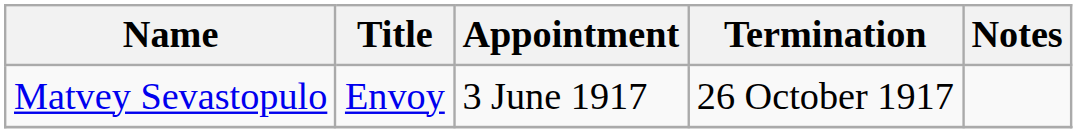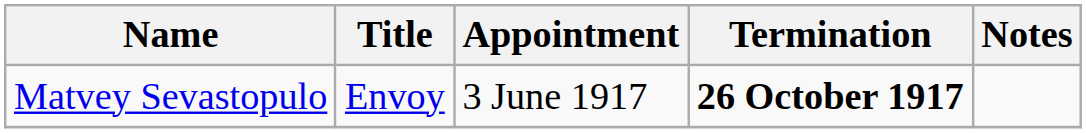(825, 95) normal -> (830, 95) bold
